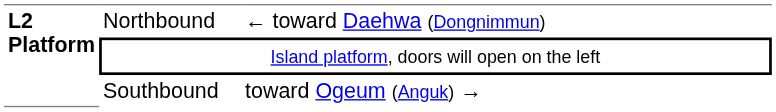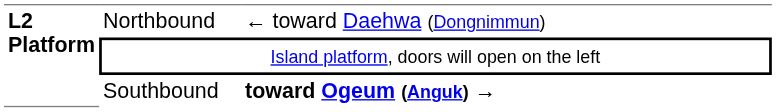(363, 90) normal -> (371, 90) bold
